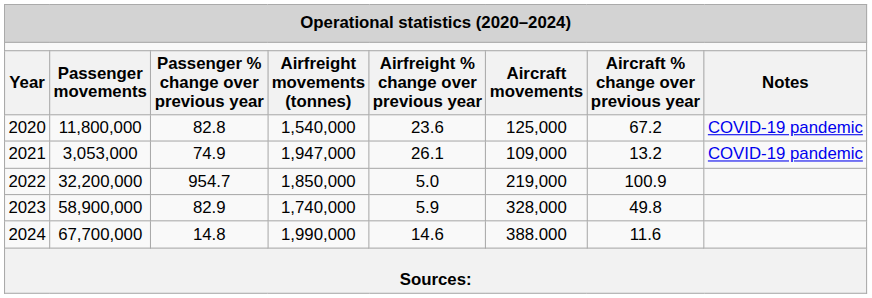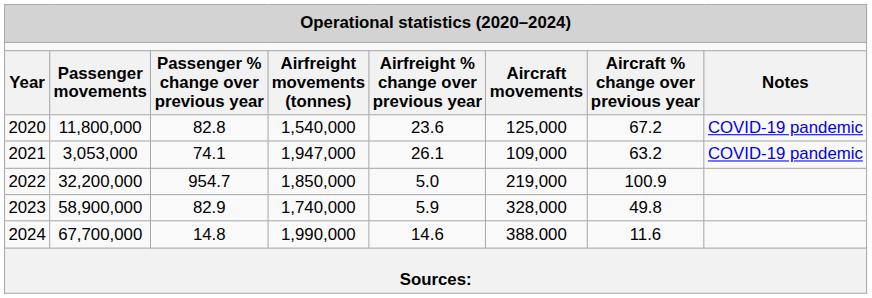(209, 154) 74.9 -> (209, 154) 74.1
(645, 154) 13.2 -> (645, 154) 63.2
